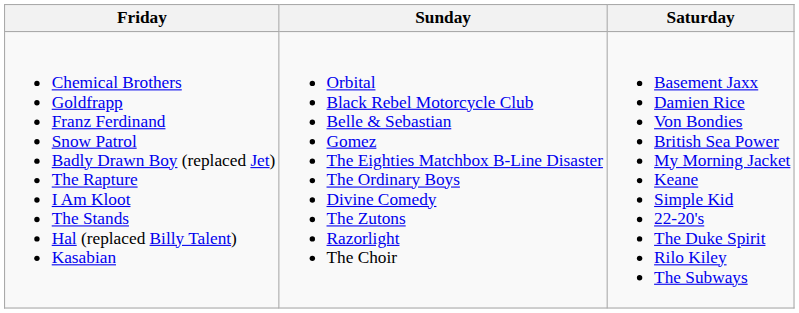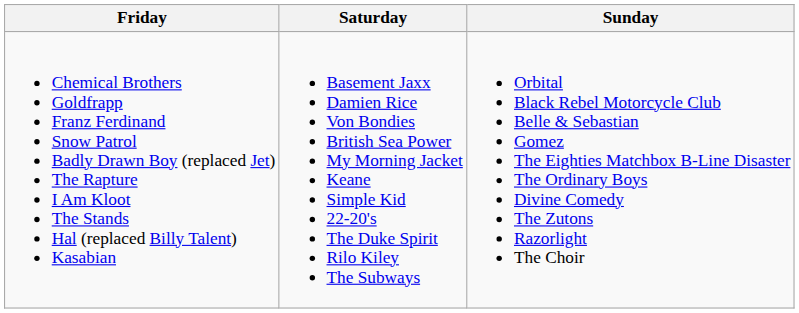columns swapped: (701, 18) <-> (443, 18)
